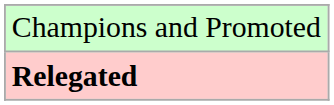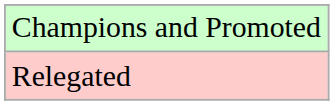(75, 75) bold -> (71, 75) normal
